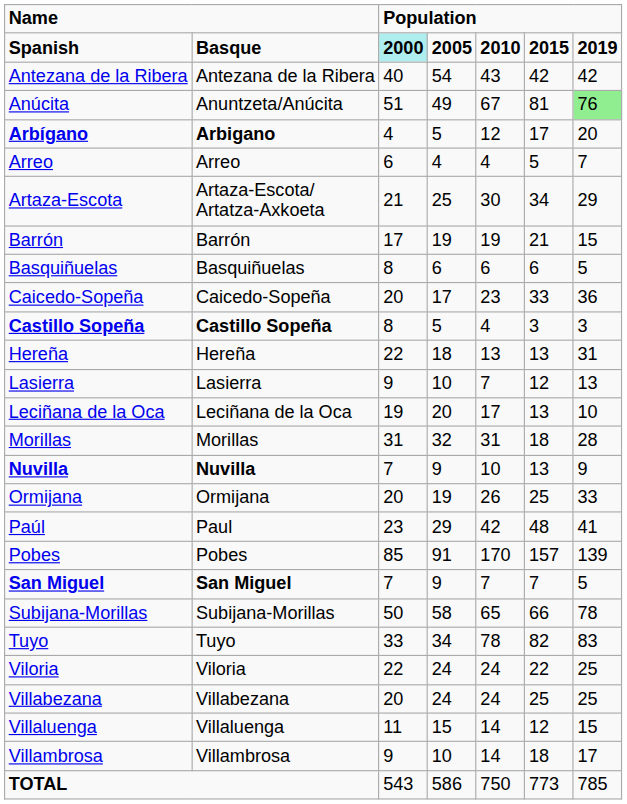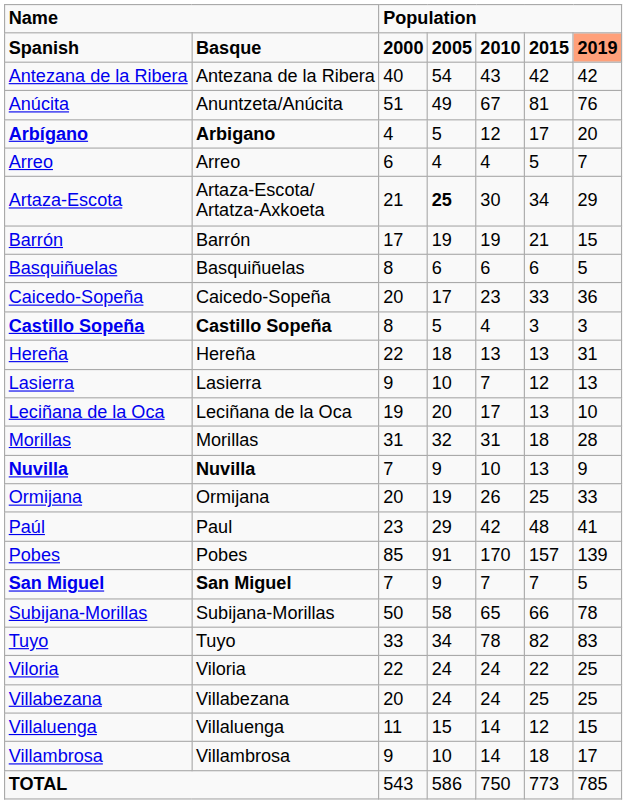(403, 47) paleturquoise background -> (403, 47) no background
(598, 47) no background -> (598, 47) lightsalmon background
(587, 104) lightgreen background -> (587, 104) no background
(442, 201) normal -> (442, 201) bold
